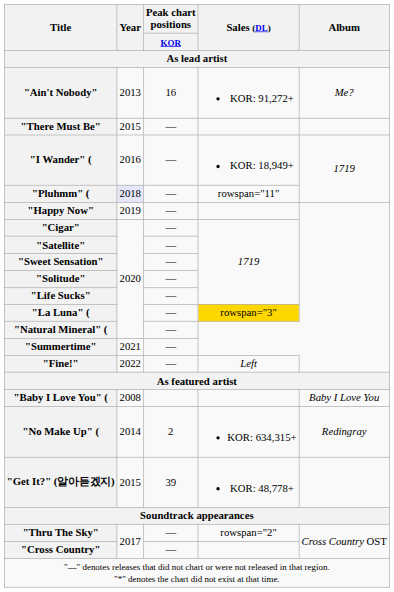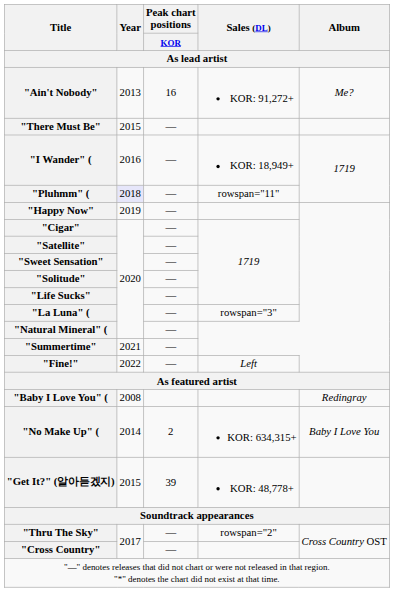(249, 313) gold background -> (249, 313) no background
(344, 398) Baby I Love You -> (344, 398) Redingray
(344, 431) Redingray -> (344, 431) Baby I Love You
